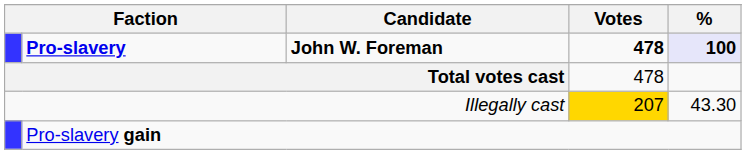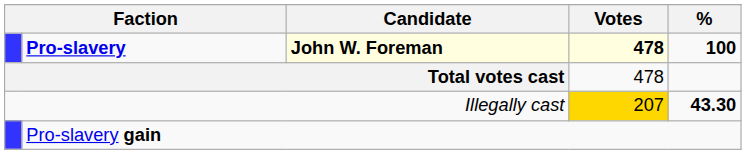(367, 47) no background -> (367, 47) lightyellow background
(649, 47) no background -> (649, 47) lightyellow background
(721, 47) lavender background -> (721, 47) no background
(713, 105) normal -> (713, 105) bold
